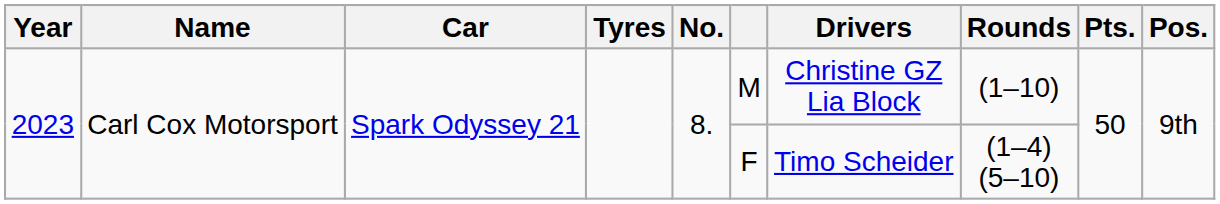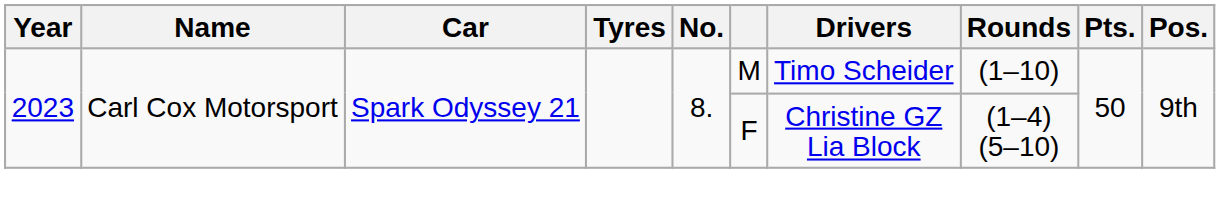(864, 86) Christine GZ Lia Block -> (864, 71) Timo Scheider
(864, 161) Timo Scheider -> (864, 130) Christine GZ Lia Block
